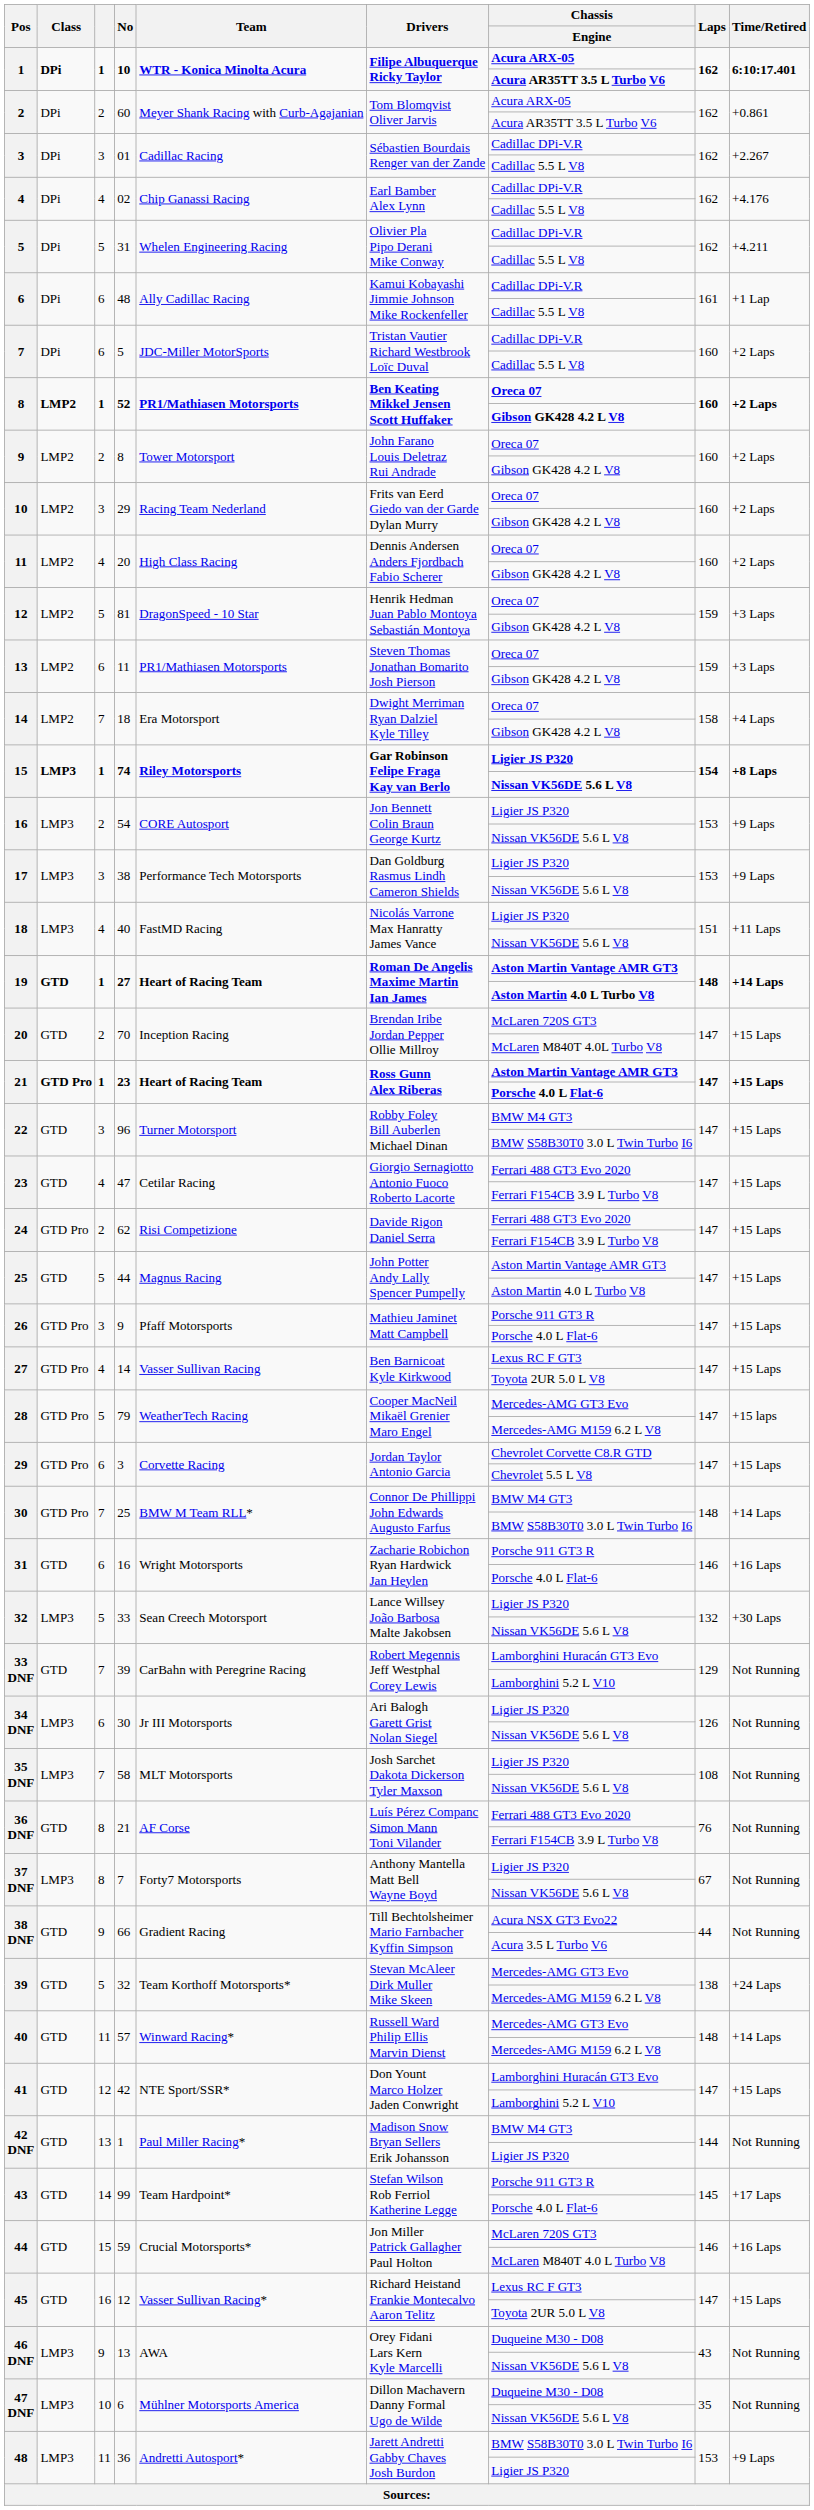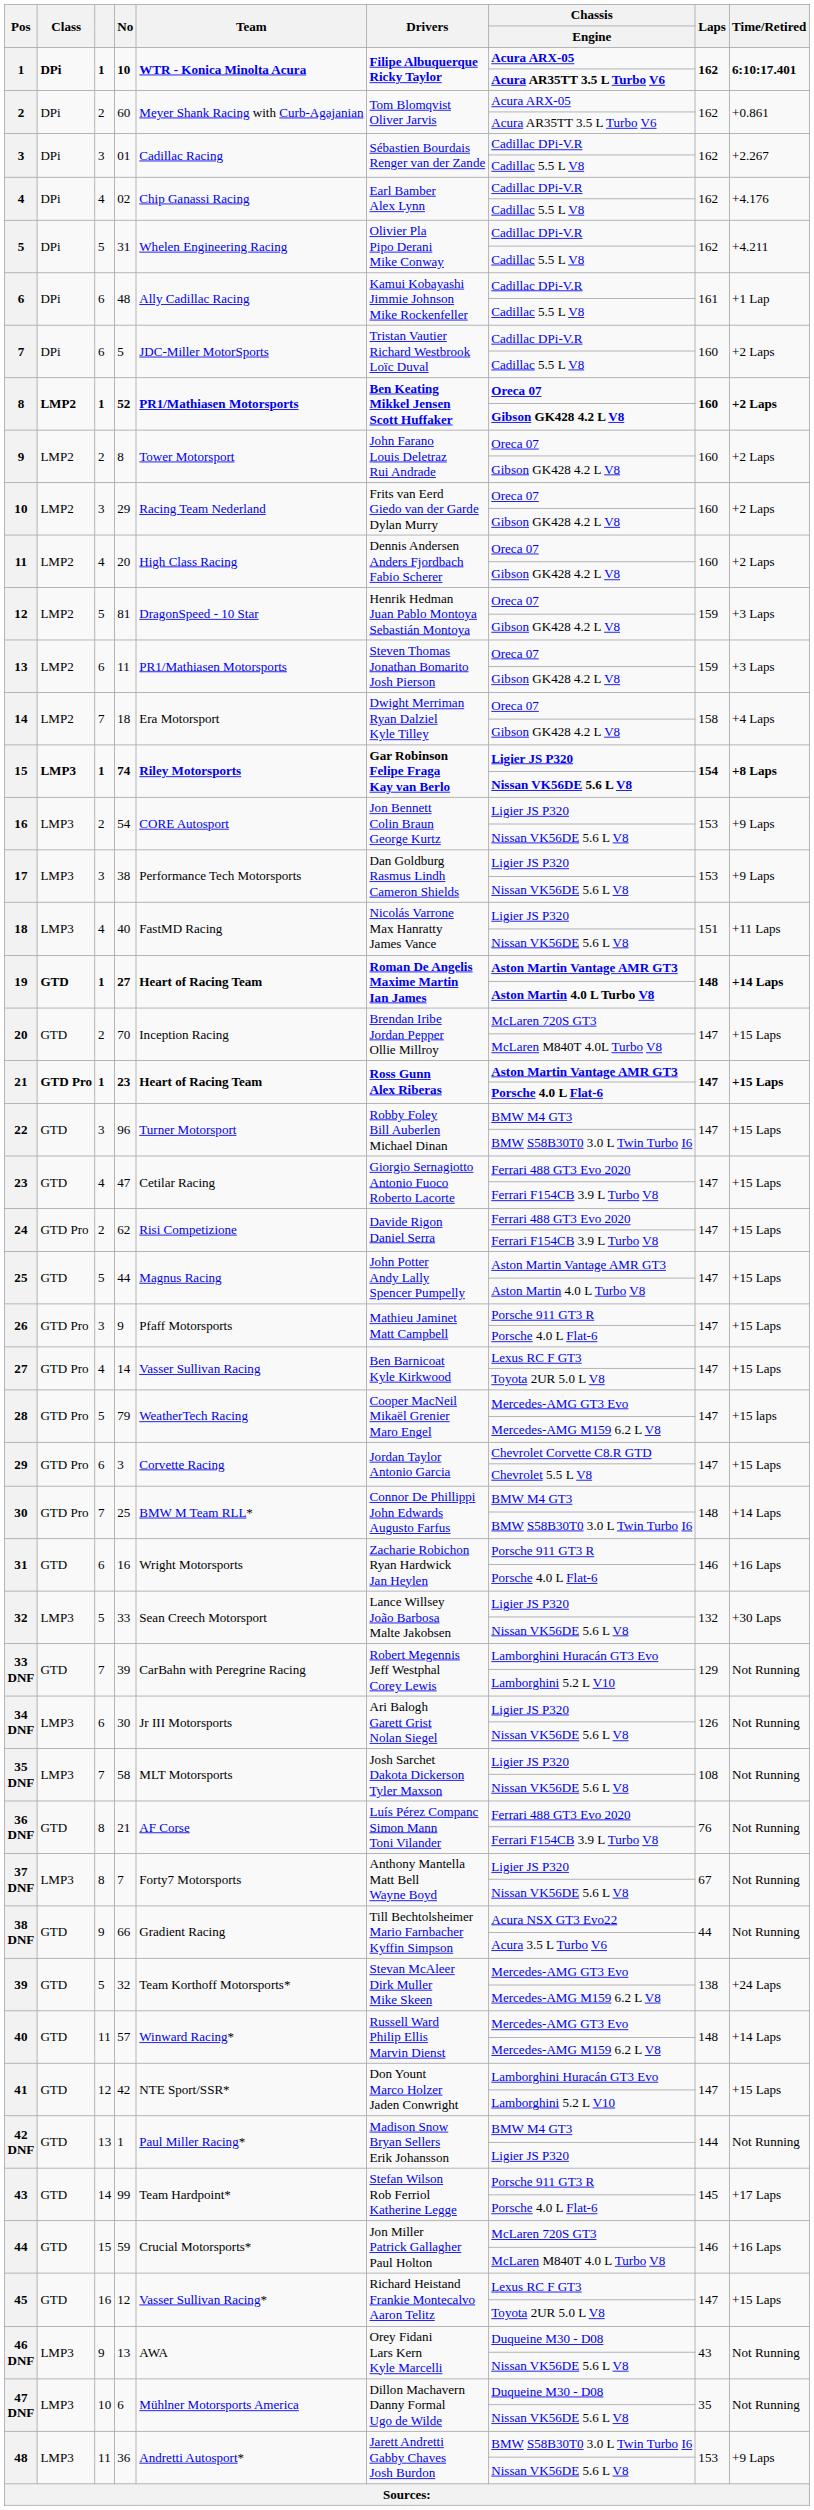(530, 2470) Ligier JS P320 -> (560, 2470) Nissan VK56DE 5.6 L V8
